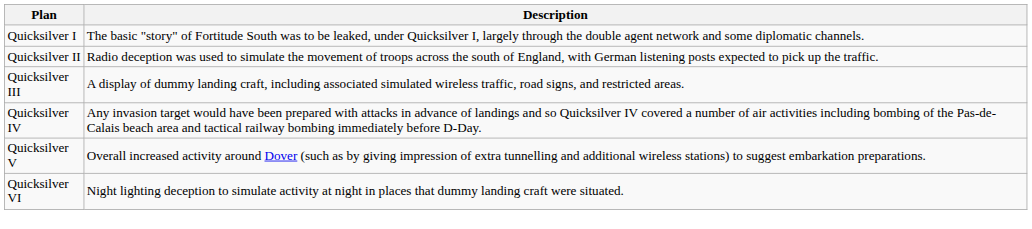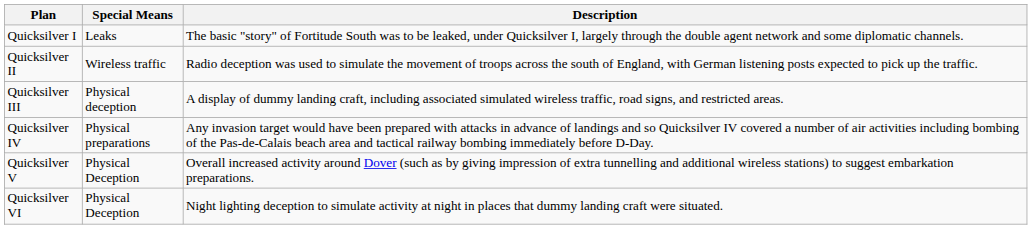+ column: (133, 14)
